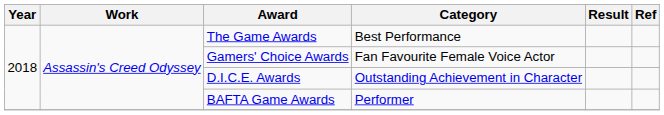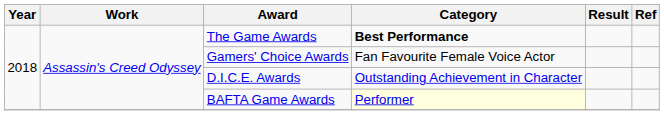(408, 36) normal -> (412, 36) bold
(384, 99) no background -> (384, 99) lightyellow background
